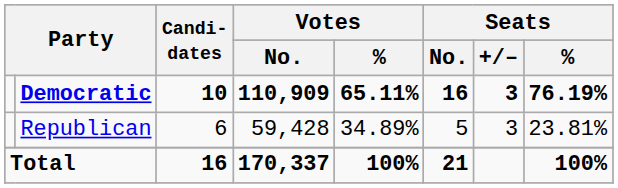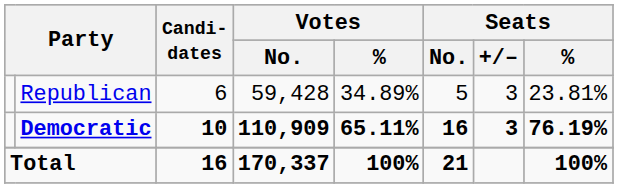rows swapped: (86, 94) <-> (86, 129)
